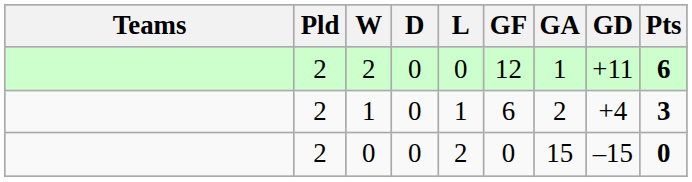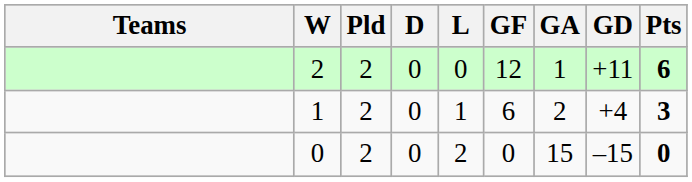columns swapped: (320, 25) <-> (369, 25)
